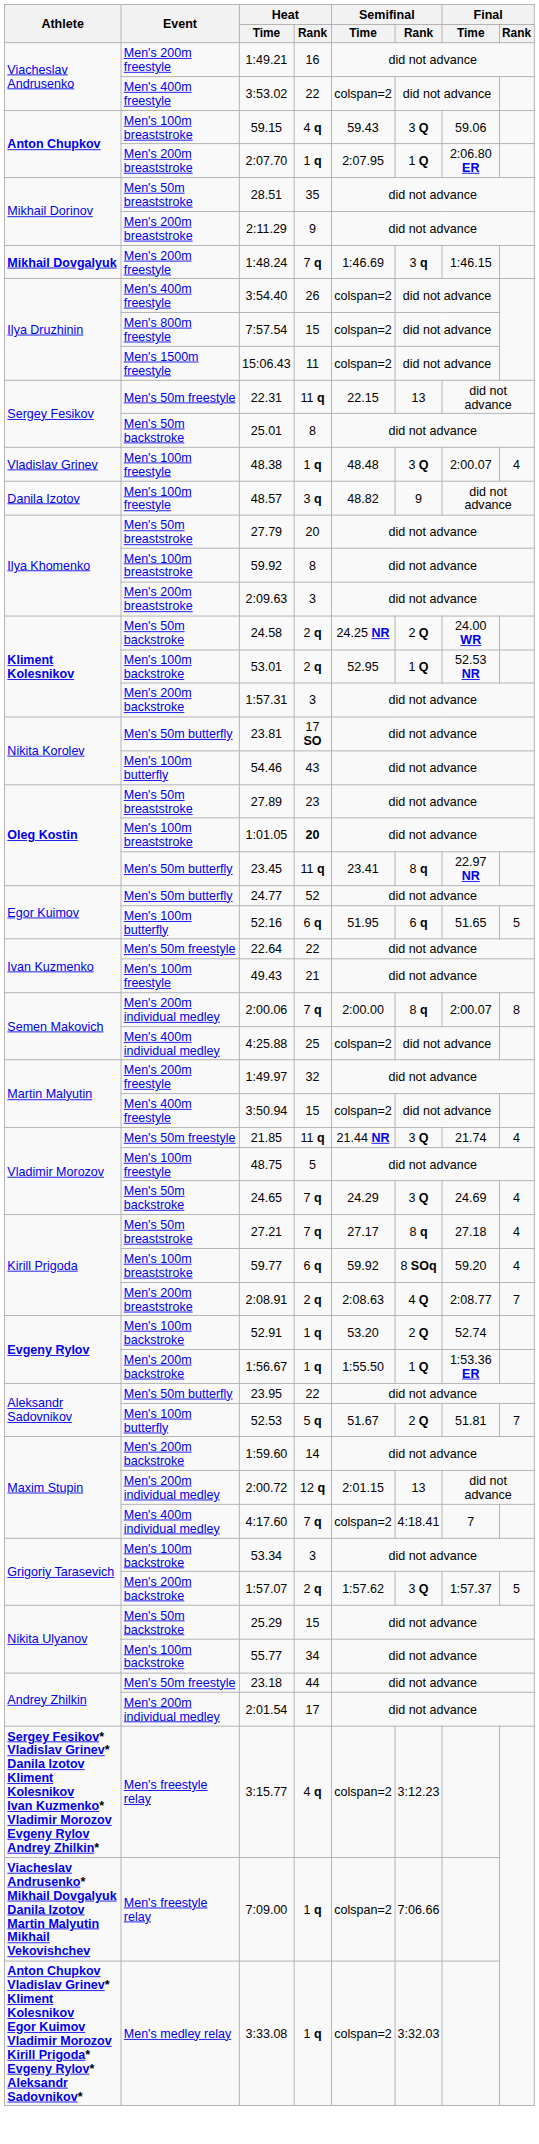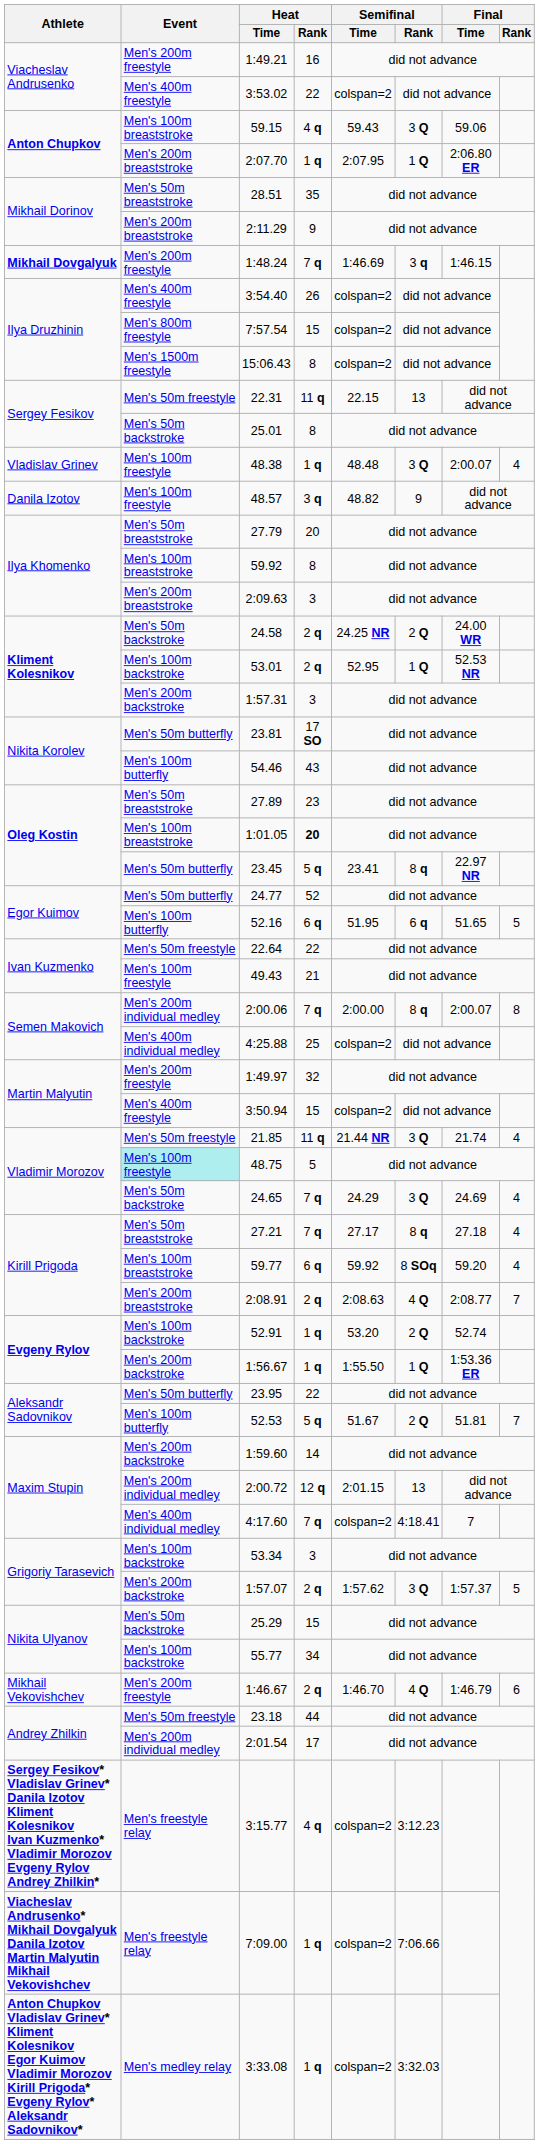(313, 364) 11 -> (313, 364) 8
(313, 869) 11 q -> (313, 869) 5 q
(158, 1165) no background -> (158, 1165) paleturquoise background
+ row: (266, 1690)
